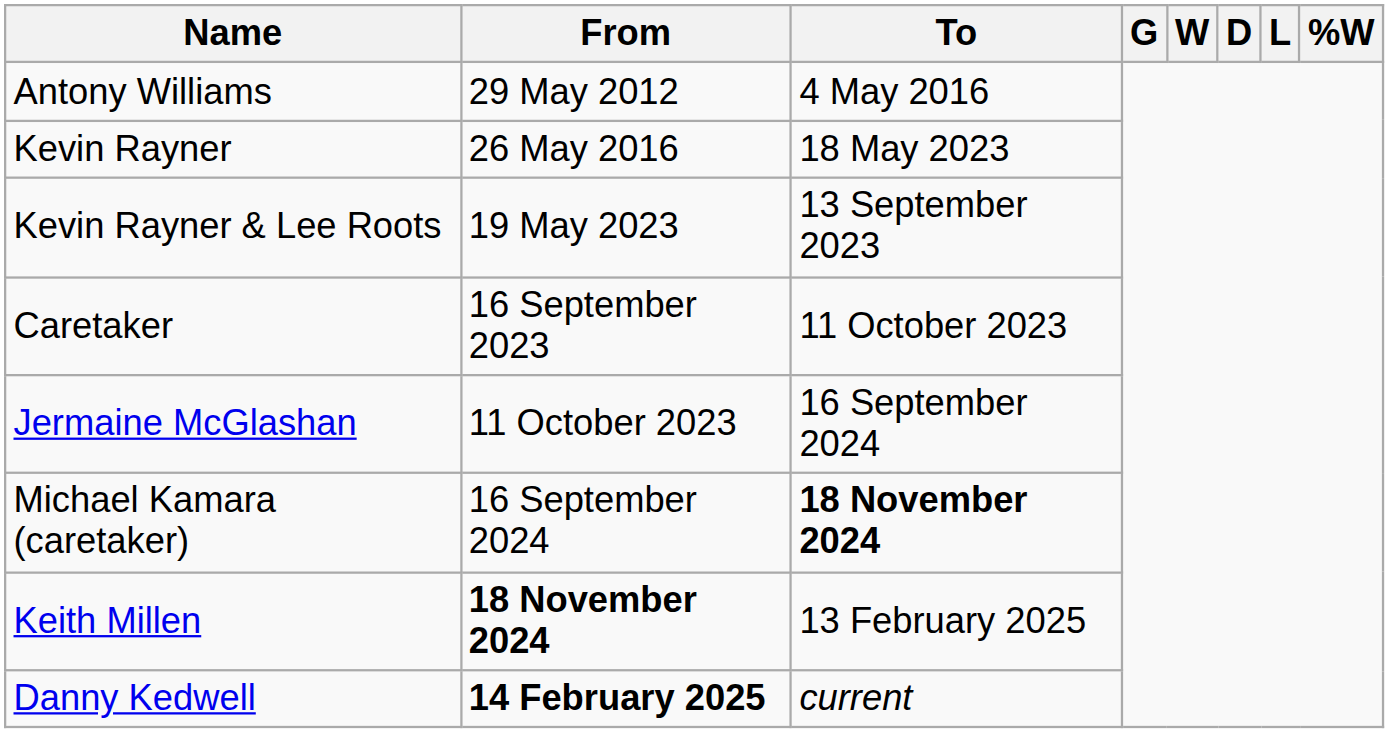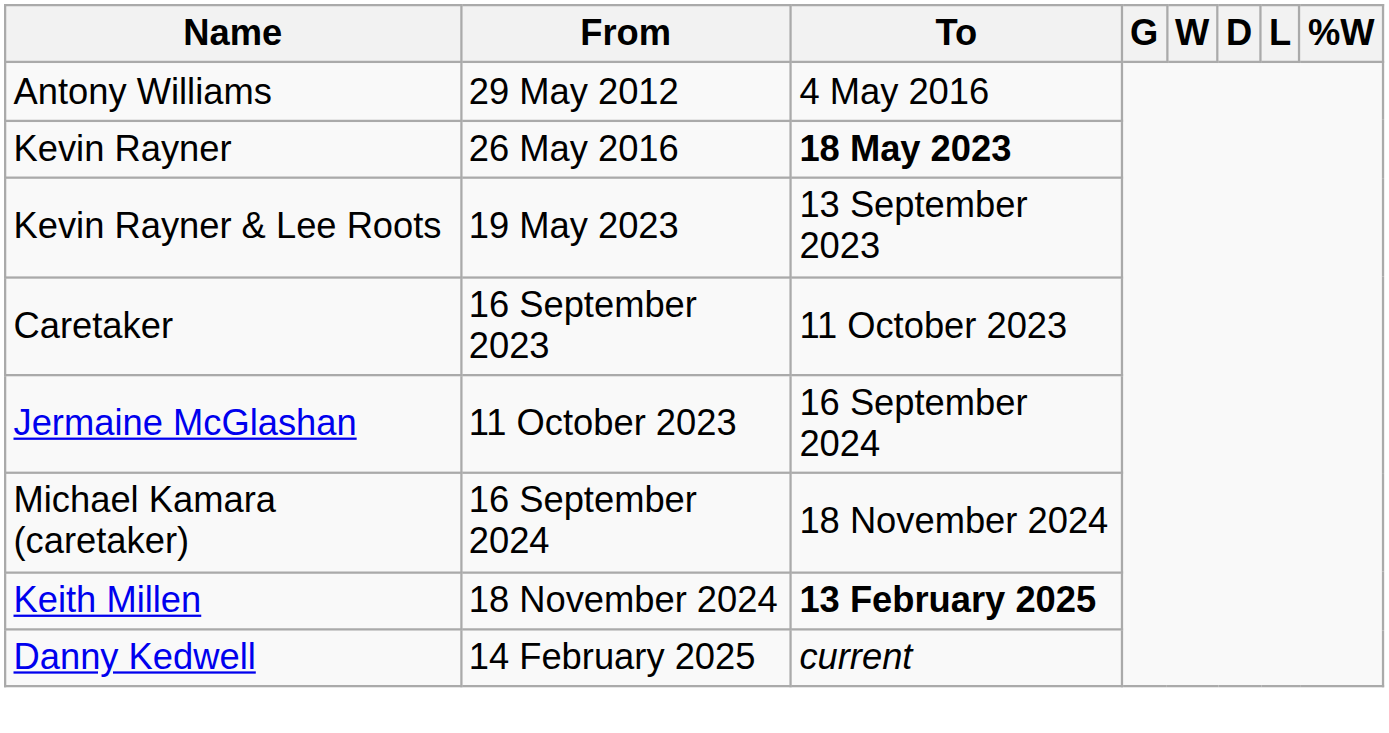(904, 148) normal -> (905, 148) bold
(913, 521) bold -> (954, 521) normal
(583, 620) bold -> (623, 599) normal
(943, 620) normal -> (948, 599) bold
(617, 698) bold -> (612, 657) normal
